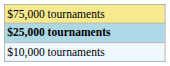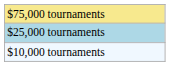(59, 32) bold -> (56, 32) normal
